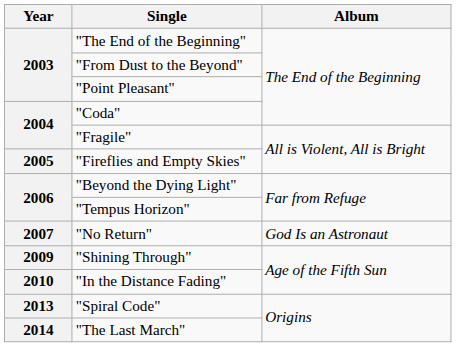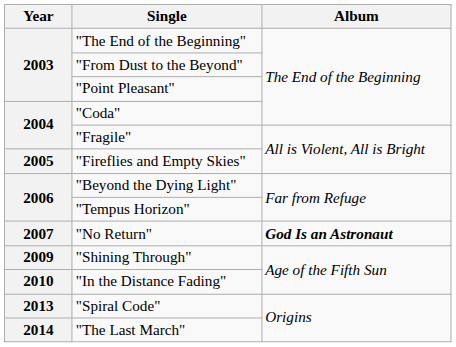(327, 233) normal -> (329, 233) bold
